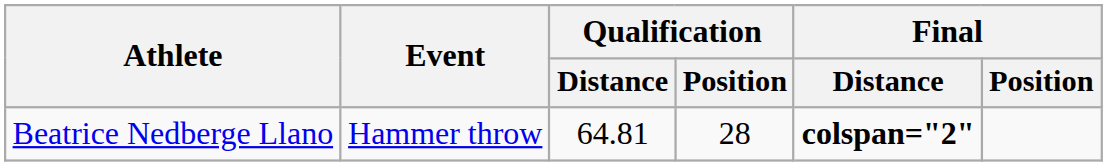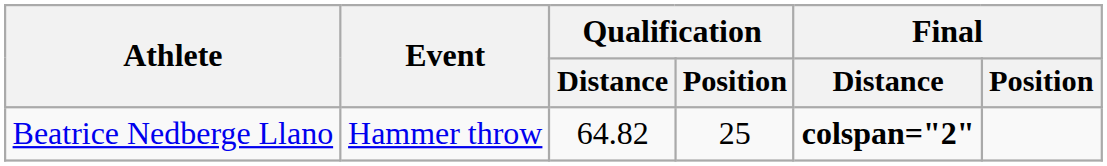(613, 133) 64.81 -> (613, 133) 64.82
(735, 133) 28 -> (735, 133) 25
